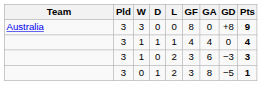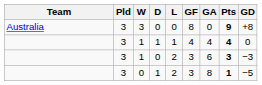columns swapped: (228, 12) <-> (247, 12)
